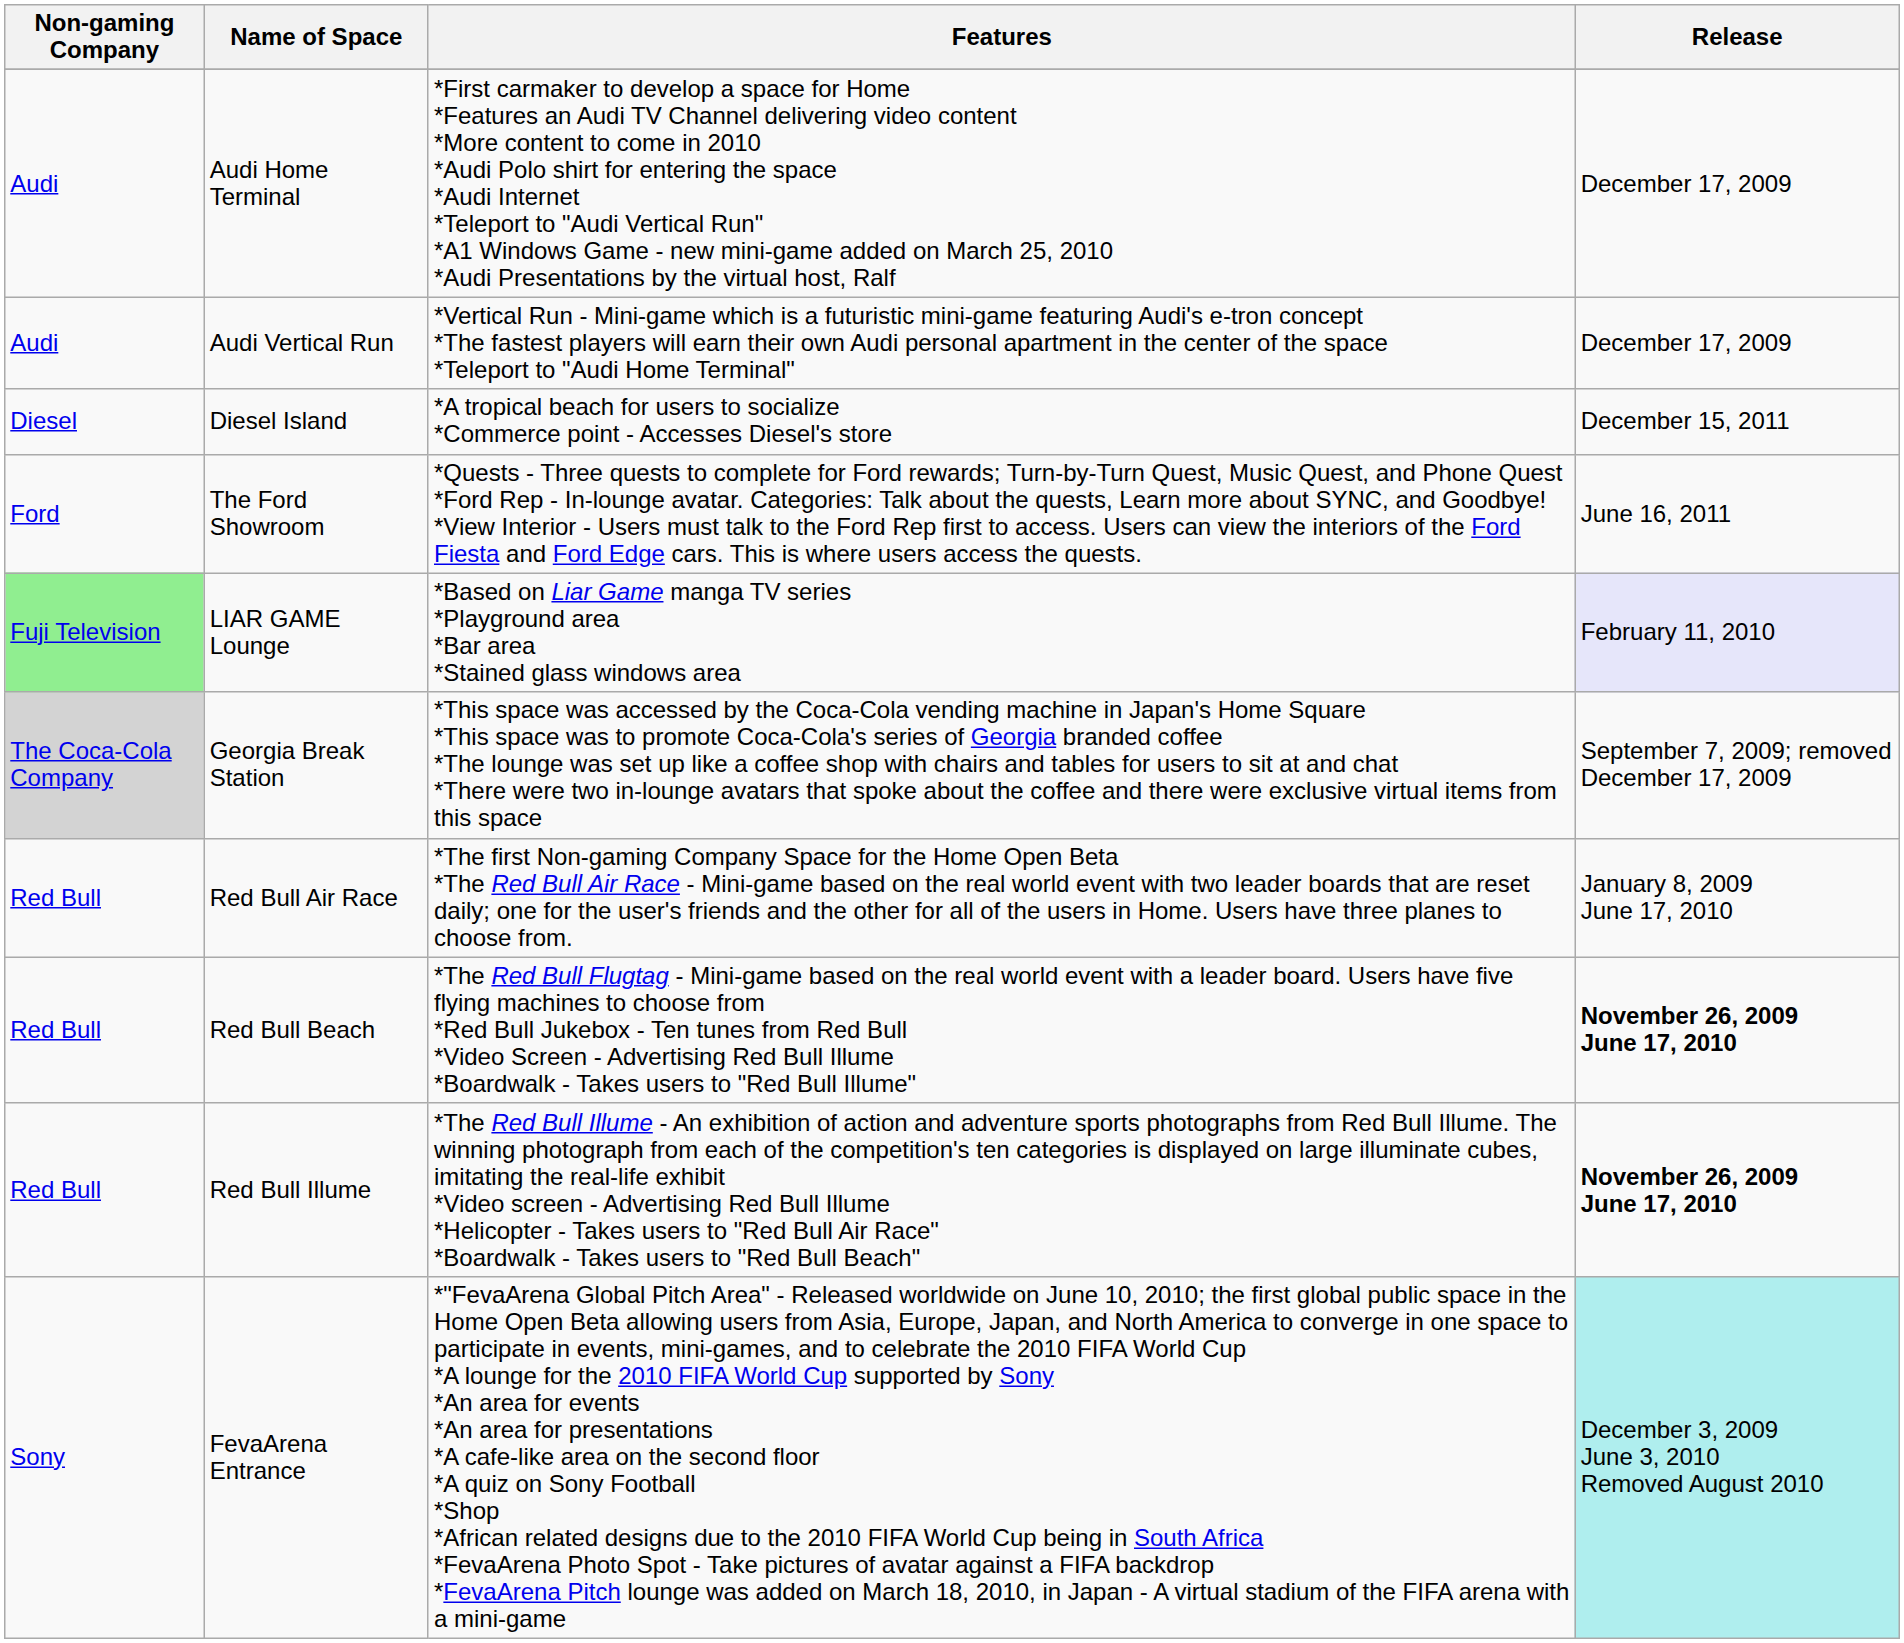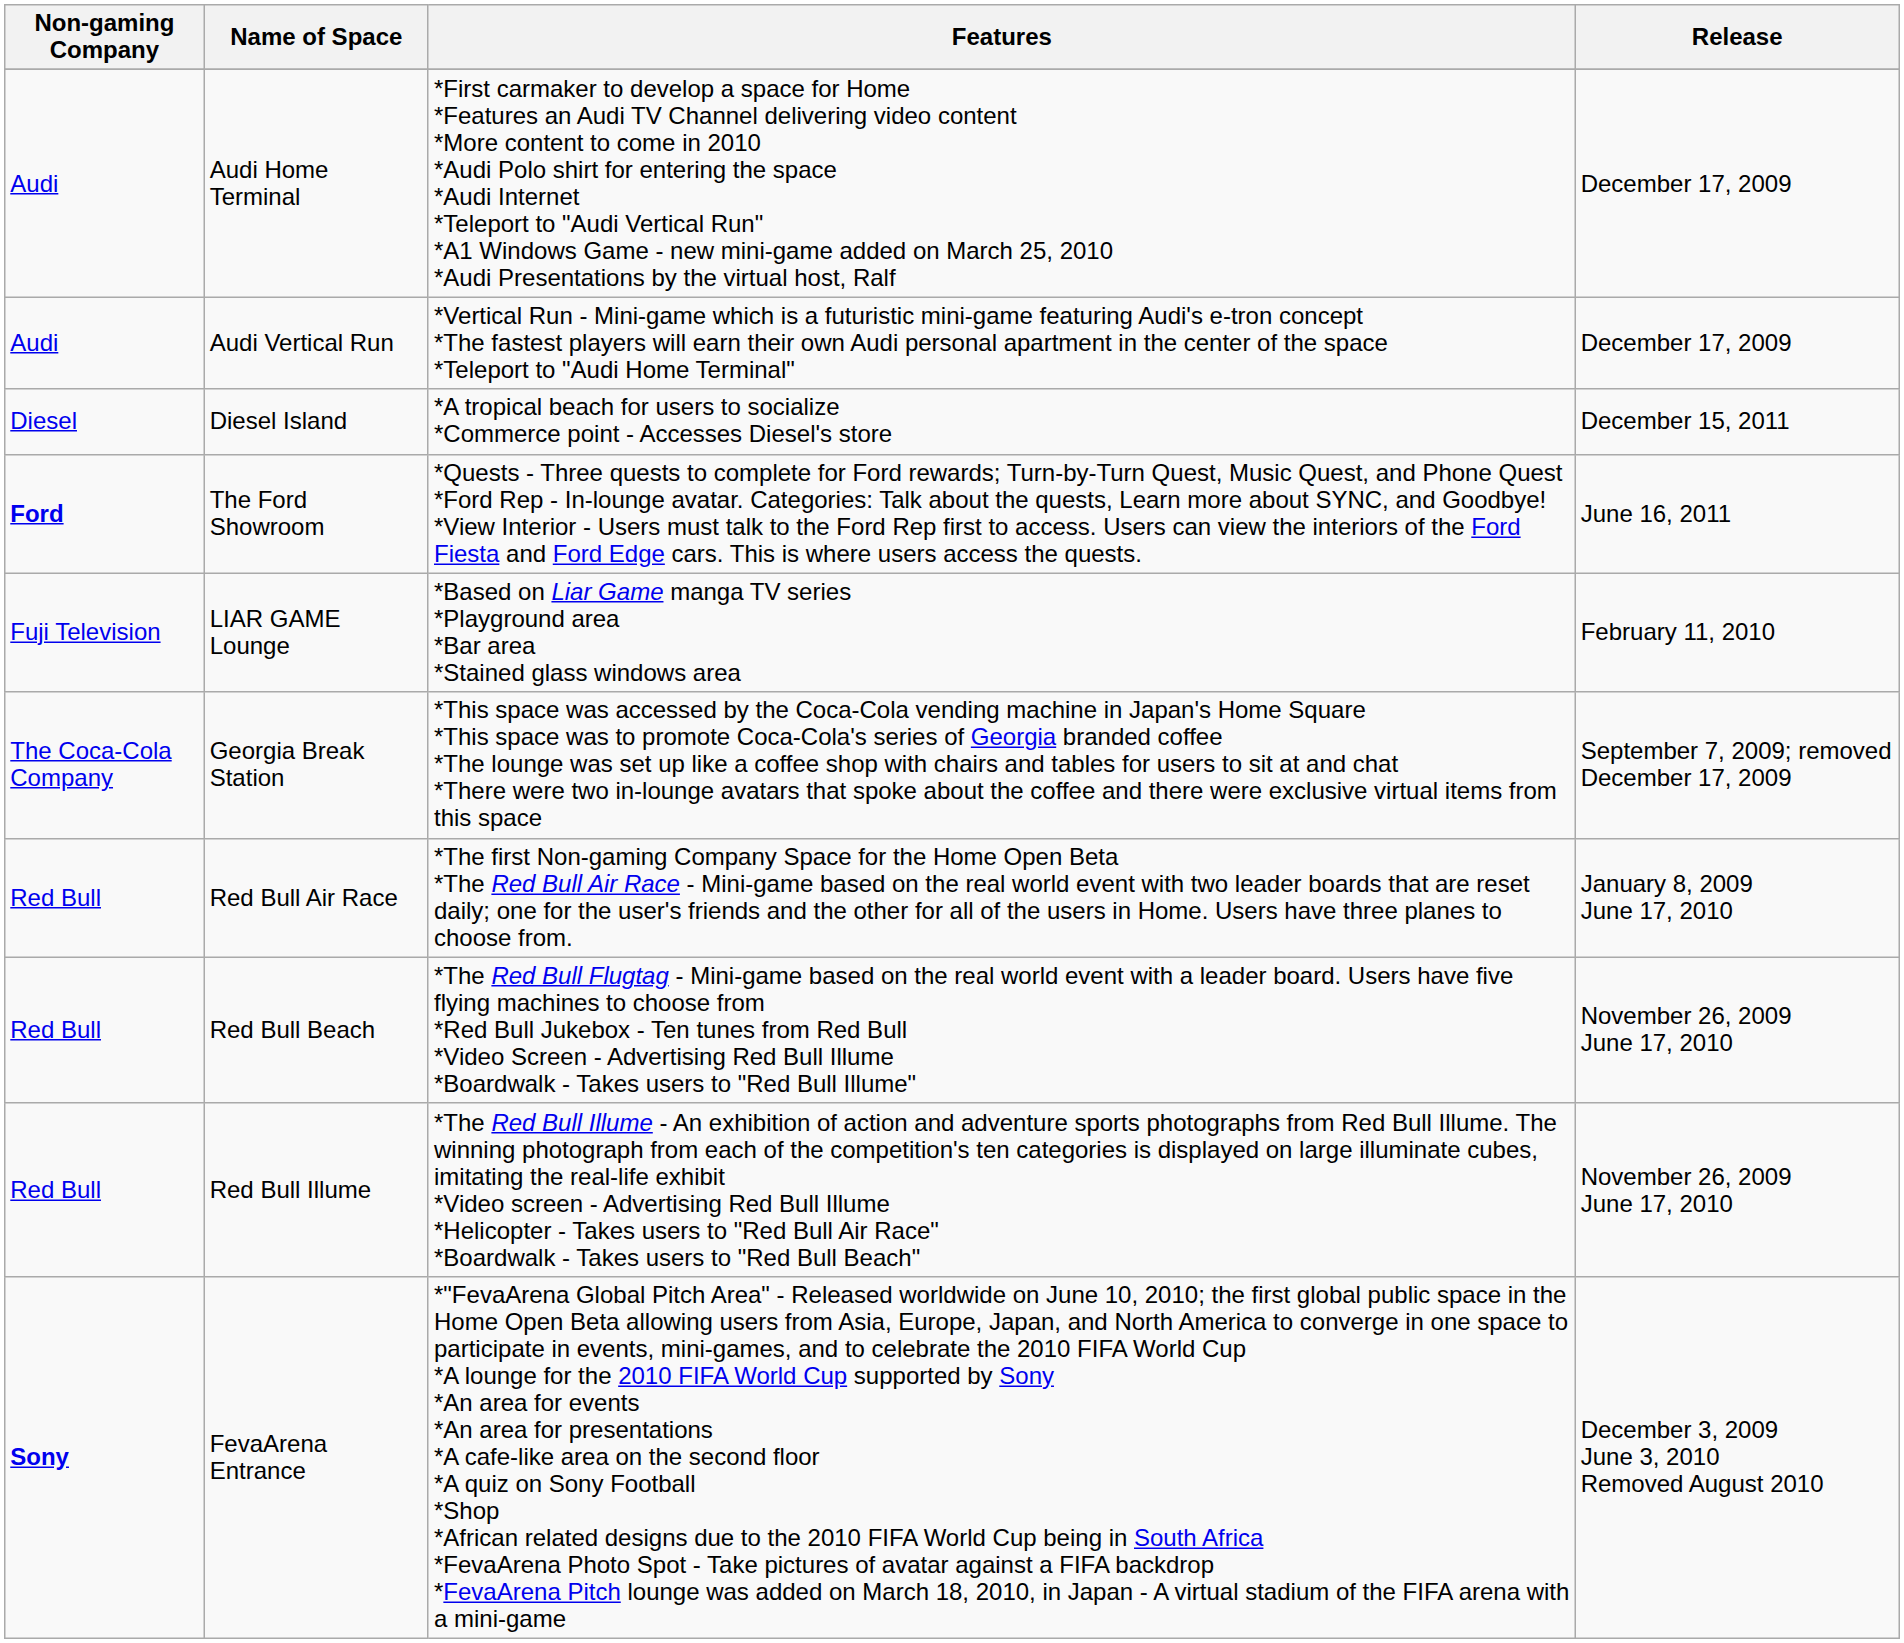(35, 513) normal -> (37, 513) bold
(85, 632) lightgreen background -> (85, 632) no background
(1678, 632) lavender background -> (1678, 632) no background
(91, 764) lightgrey background -> (91, 764) no background
(1689, 1030) bold -> (1686, 1030) normal
(1689, 1189) bold -> (1686, 1189) normal
(38, 1457) normal -> (40, 1457) bold
(1702, 1457) paleturquoise background -> (1702, 1457) no background
